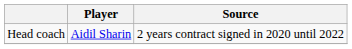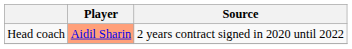(101, 33) no background -> (101, 33) lightsalmon background
